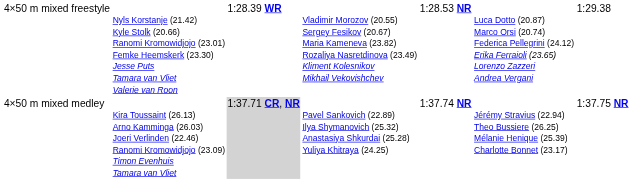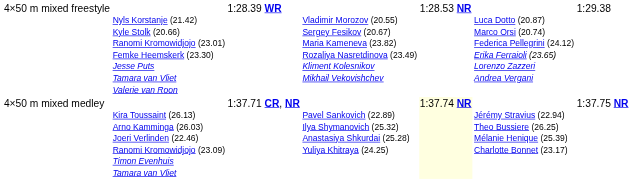(264, 103) lightgrey background -> (264, 103) no background
(446, 103) no background -> (446, 103) lightyellow background
